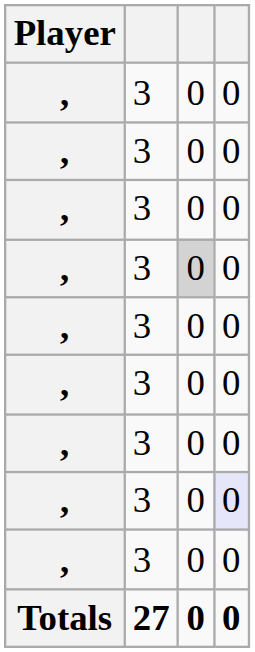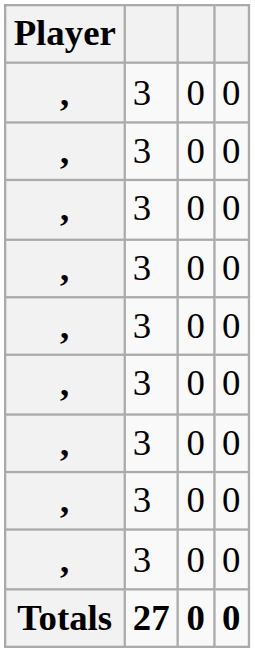(196, 267) lightgrey background -> (196, 267) no background
(231, 500) lavender background -> (231, 500) no background
